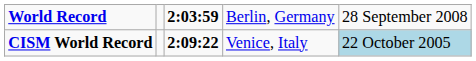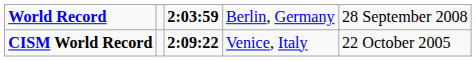(396, 42) lightblue background -> (396, 42) no background
